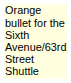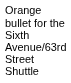(36, 41) lightyellow background -> (36, 41) no background
